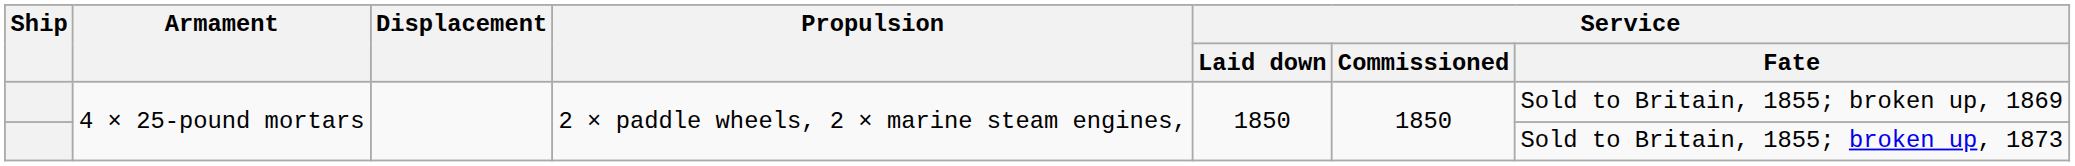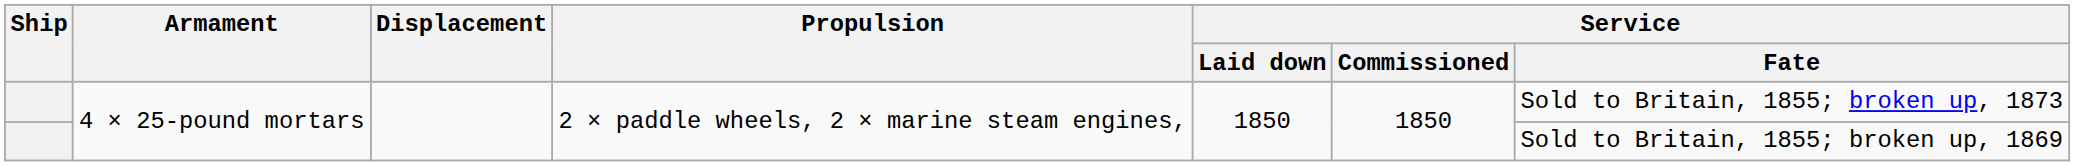(1792, 102) Sold to Britain, 1855; broken up, 1869 -> (1792, 102) Sold to Britain, 1855; broken up, 1873
(1792, 141) Sold to Britain, 1855; broken up, 1873 -> (1792, 141) Sold to Britain, 1855; broken up, 1869
